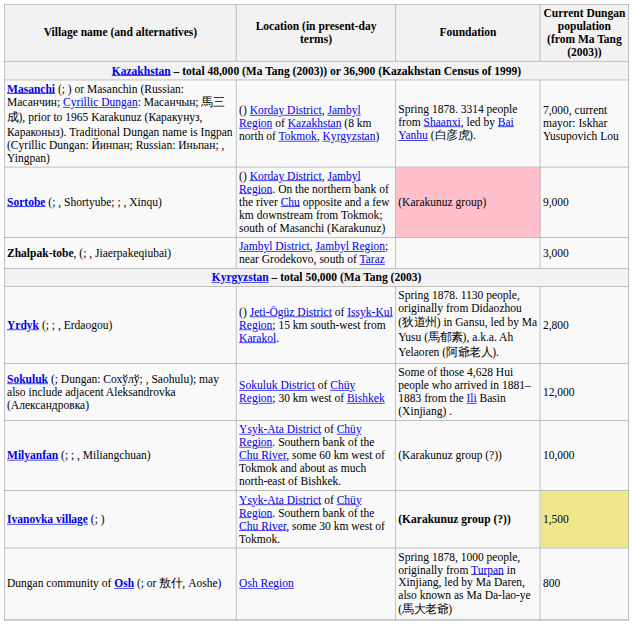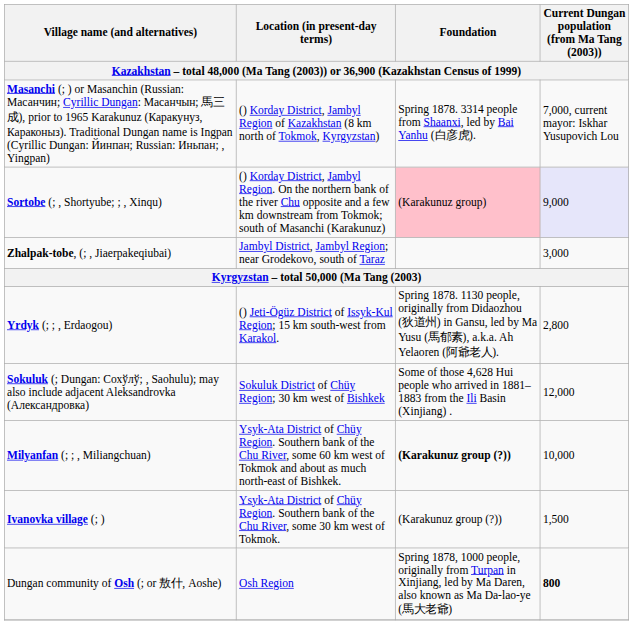(556, 202) no background -> (556, 202) lavender background
(450, 455) normal -> (455, 455) bold
(455, 519) bold -> (450, 519) normal
(556, 519) khaki background -> (556, 519) no background
(552, 584) normal -> (552, 584) bold
